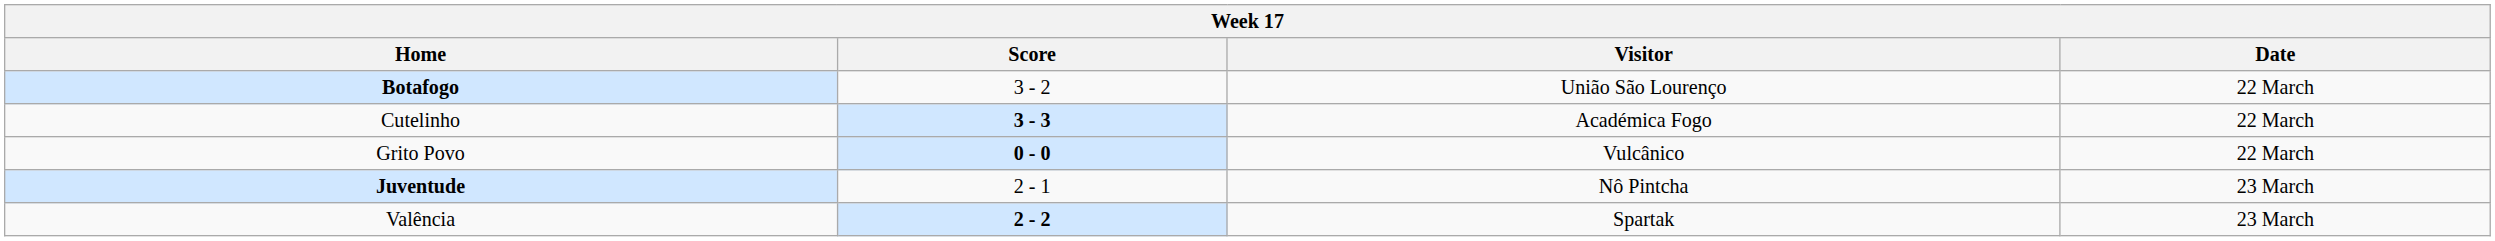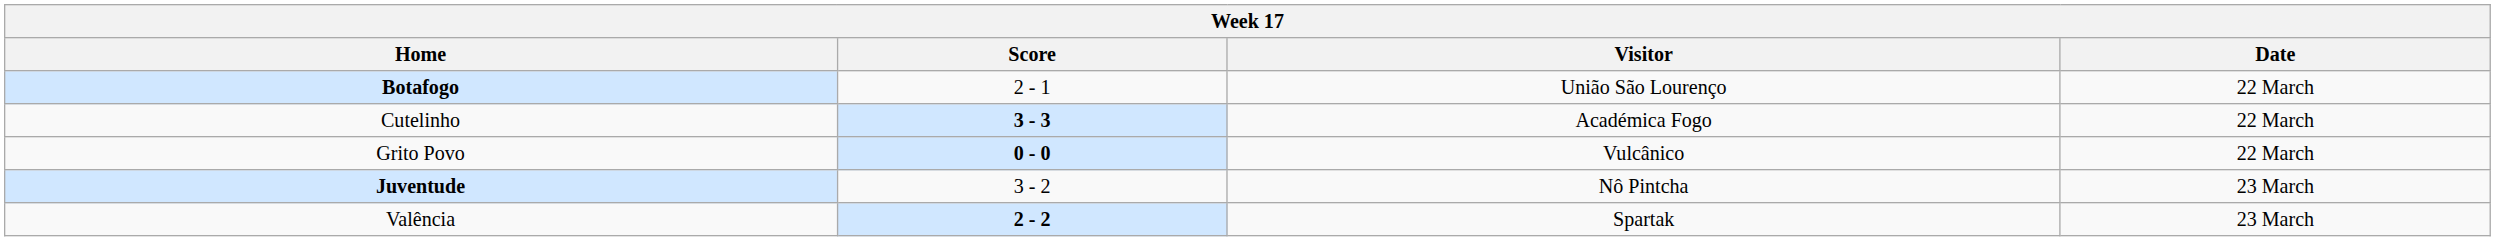(1032, 87) 3 - 2 -> (1032, 87) 2 - 1
(1032, 186) 2 - 1 -> (1032, 186) 3 - 2
